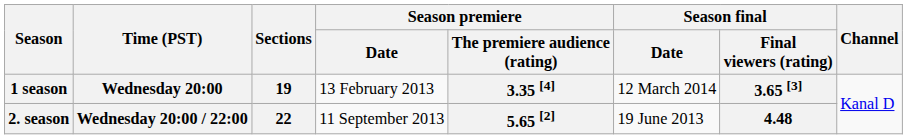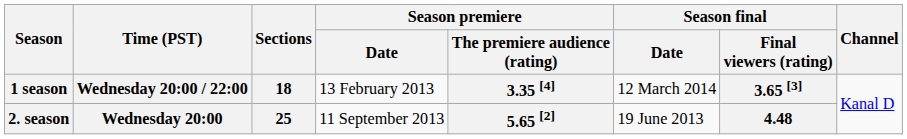(162, 88) Wednesday 20:00 -> (162, 88) Wednesday 20:00 / 22:00
(284, 88) 19 -> (284, 88) 18
(162, 118) Wednesday 20:00 / 22:00 -> (162, 118) Wednesday 20:00
(284, 118) 22 -> (284, 118) 25
